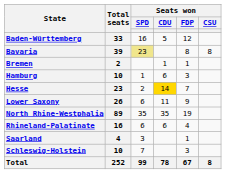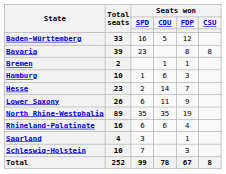(142, 51) khaki background -> (142, 51) no background
(165, 88) gold background -> (165, 88) no background
